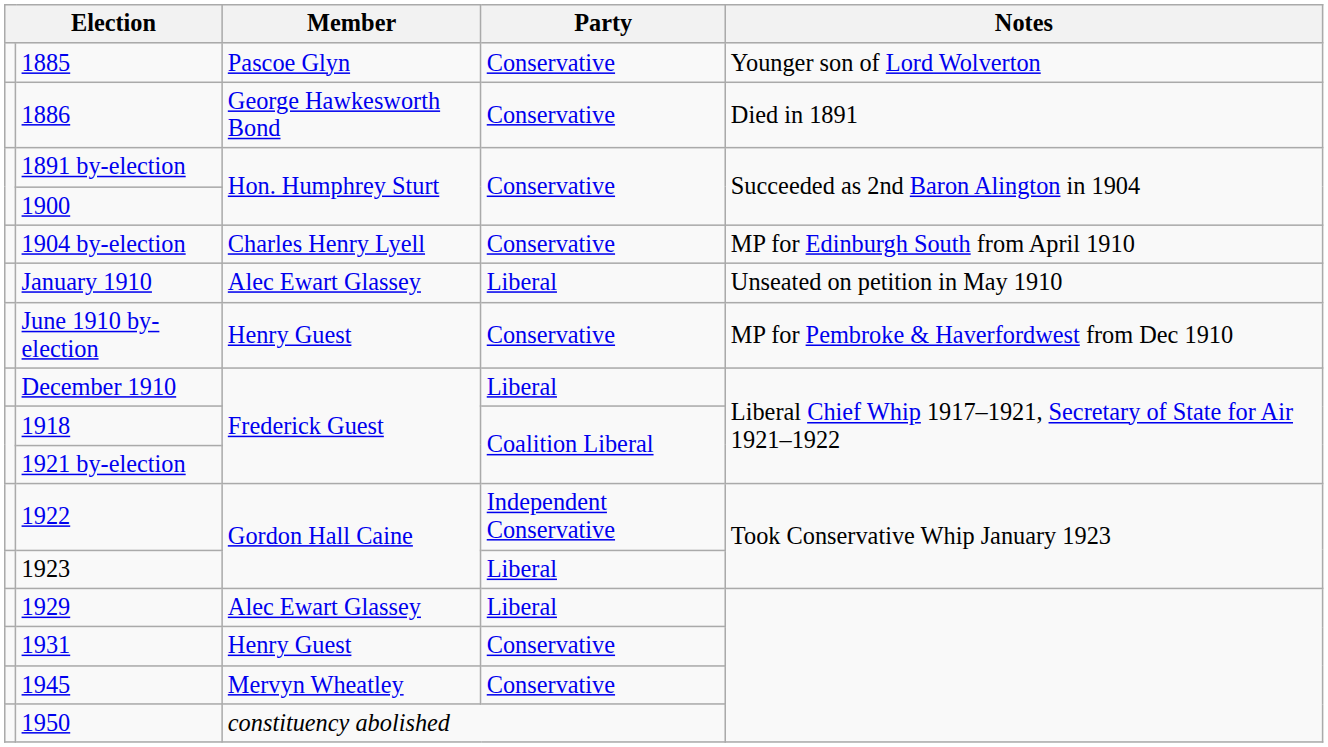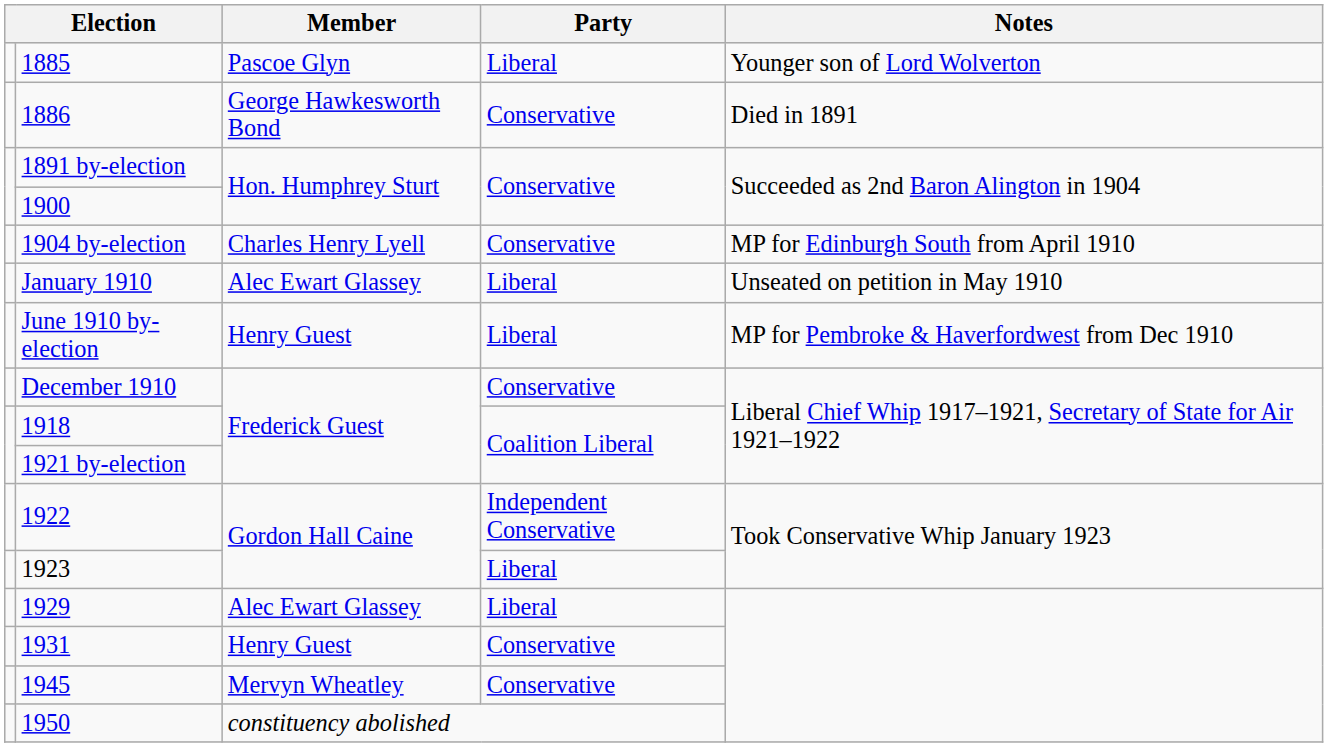(551, 62) Conservative -> (522, 62) Liberal
(551, 334) Conservative -> (522, 334) Liberal
(522, 387) Liberal -> (551, 387) Conservative
